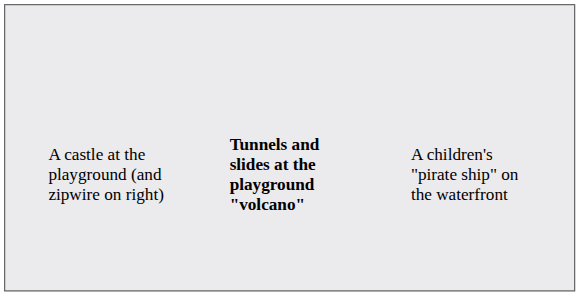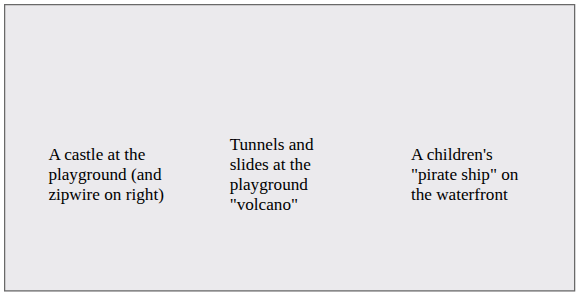(274, 175) bold -> (272, 175) normal
